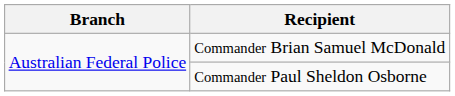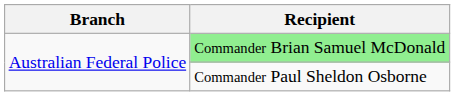(320, 47) no background -> (320, 47) lightgreen background
